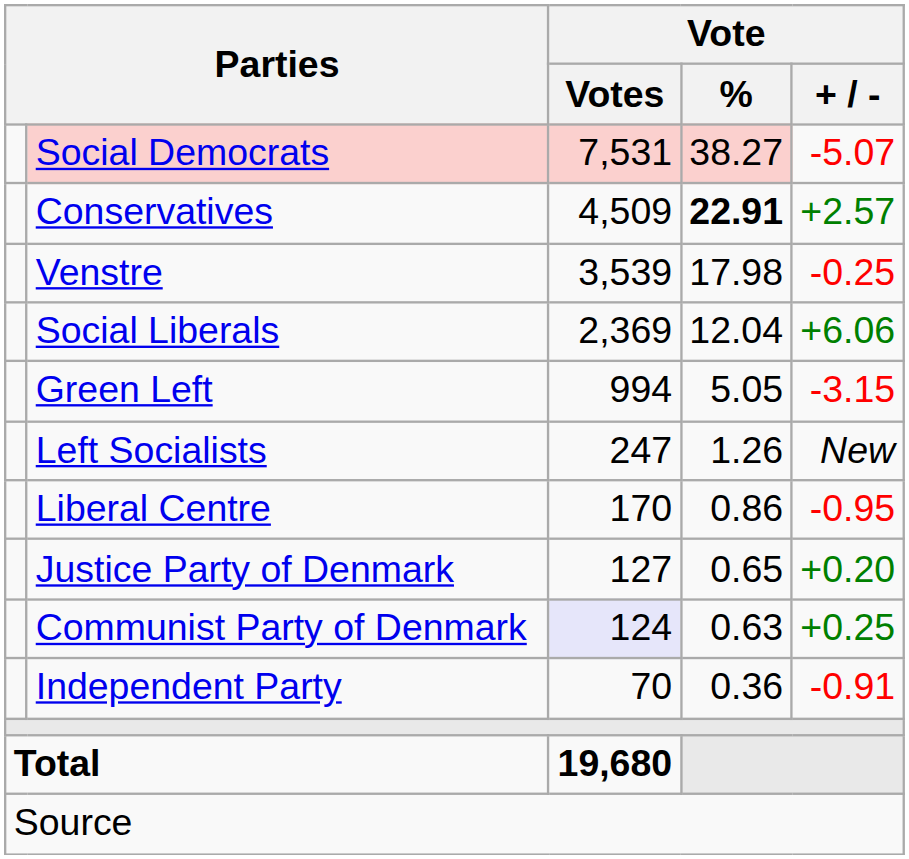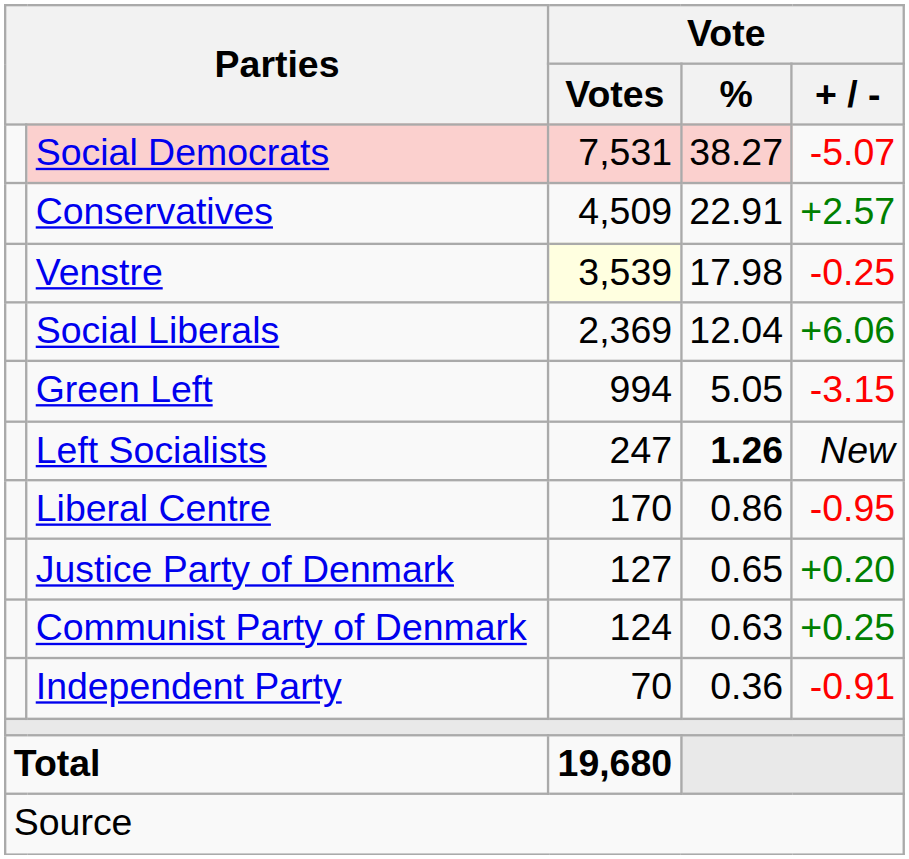(736, 212) bold -> (736, 212) normal
(625, 271) no background -> (625, 271) lightyellow background
(747, 449) normal -> (747, 449) bold
(641, 627) lavender background -> (641, 627) no background
